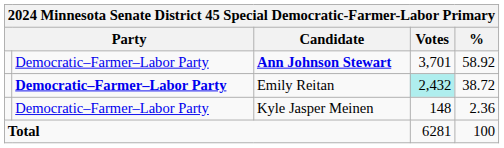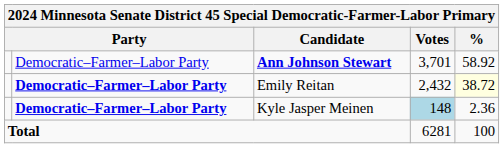(435, 85) paleturquoise background -> (435, 85) no background
(479, 85) no background -> (479, 85) lightyellow background
(112, 108) normal -> (121, 108) bold
(440, 108) no background -> (440, 108) lightblue background
